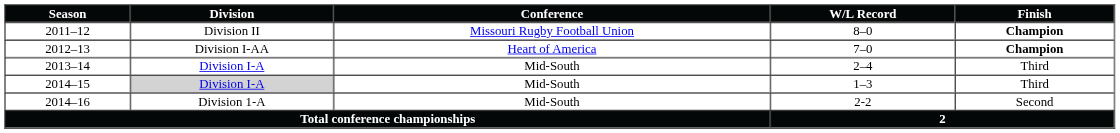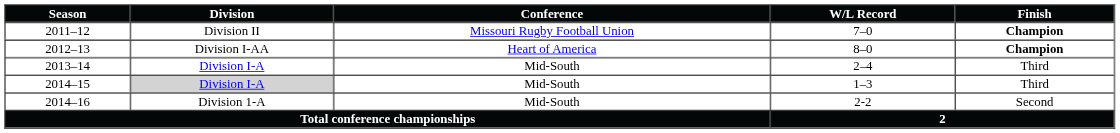(863, 31) 8–0 -> (863, 31) 7–0
(863, 48) 7–0 -> (863, 48) 8–0
